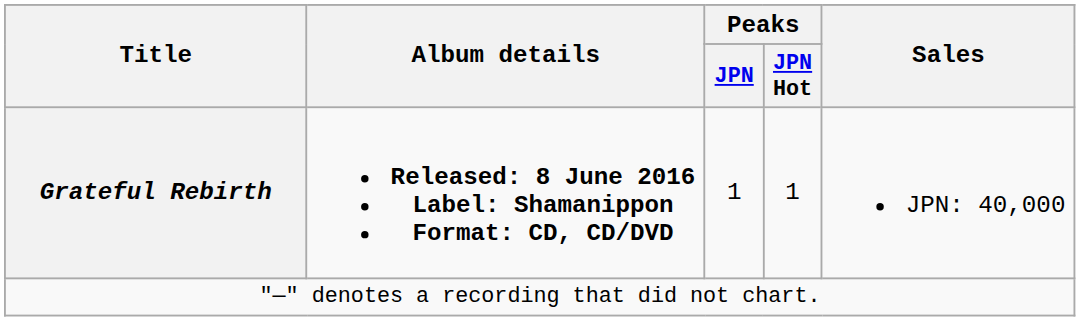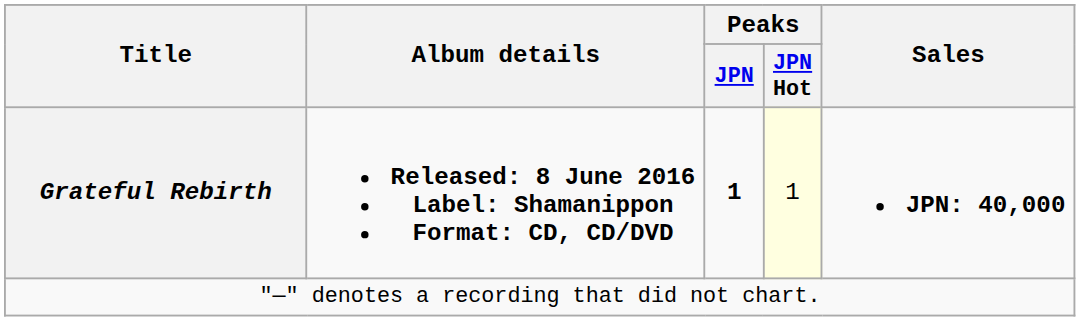(734, 193) normal -> (734, 193) bold
(793, 193) no background -> (793, 193) lightyellow background
(948, 207) normal -> (948, 207) bold
